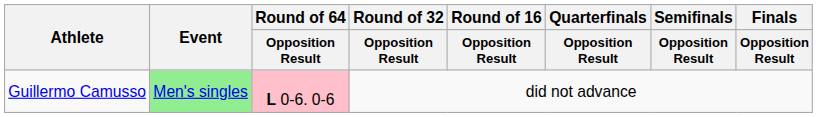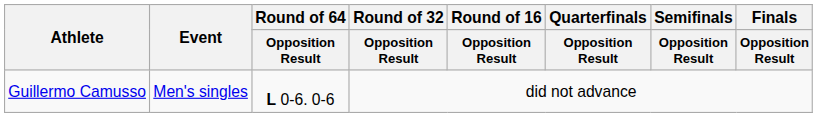(201, 92) lightgreen background -> (201, 92) no background
(301, 101) pink background -> (301, 101) no background
